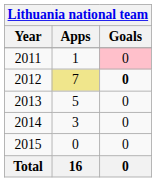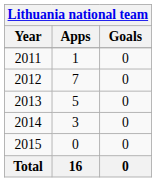(125, 58) pink background -> (125, 58) no background
(76, 79) khaki background -> (76, 79) no background
(125, 79) bold -> (125, 79) normal
